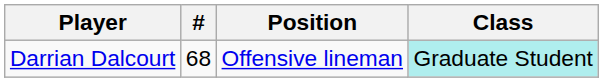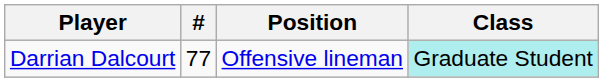(198, 58) 68 -> (198, 58) 77
